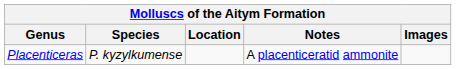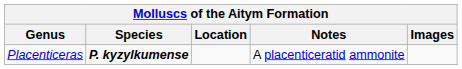(136, 54) normal -> (139, 54) bold
